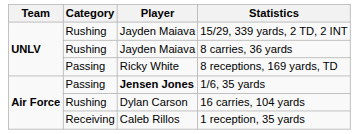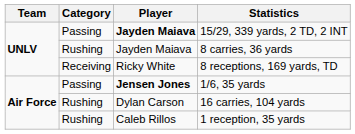(86, 31) Rushing -> (82, 31) Passing
(157, 31) normal -> (156, 31) bold
(85, 66) Passing -> (86, 66) Receiving
(90, 120) Receiving -> (82, 120) Rushing
